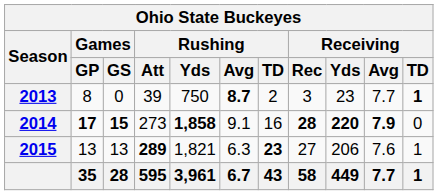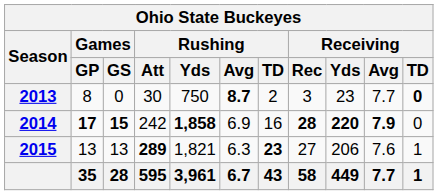(153, 96) 39 -> (153, 96) 30
(418, 96) 1 -> (418, 96) 0
(153, 123) 273 -> (153, 123) 242
(239, 123) 9.1 -> (239, 123) 6.9
